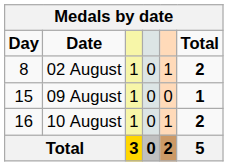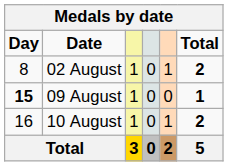(24, 96) normal -> (24, 96) bold
